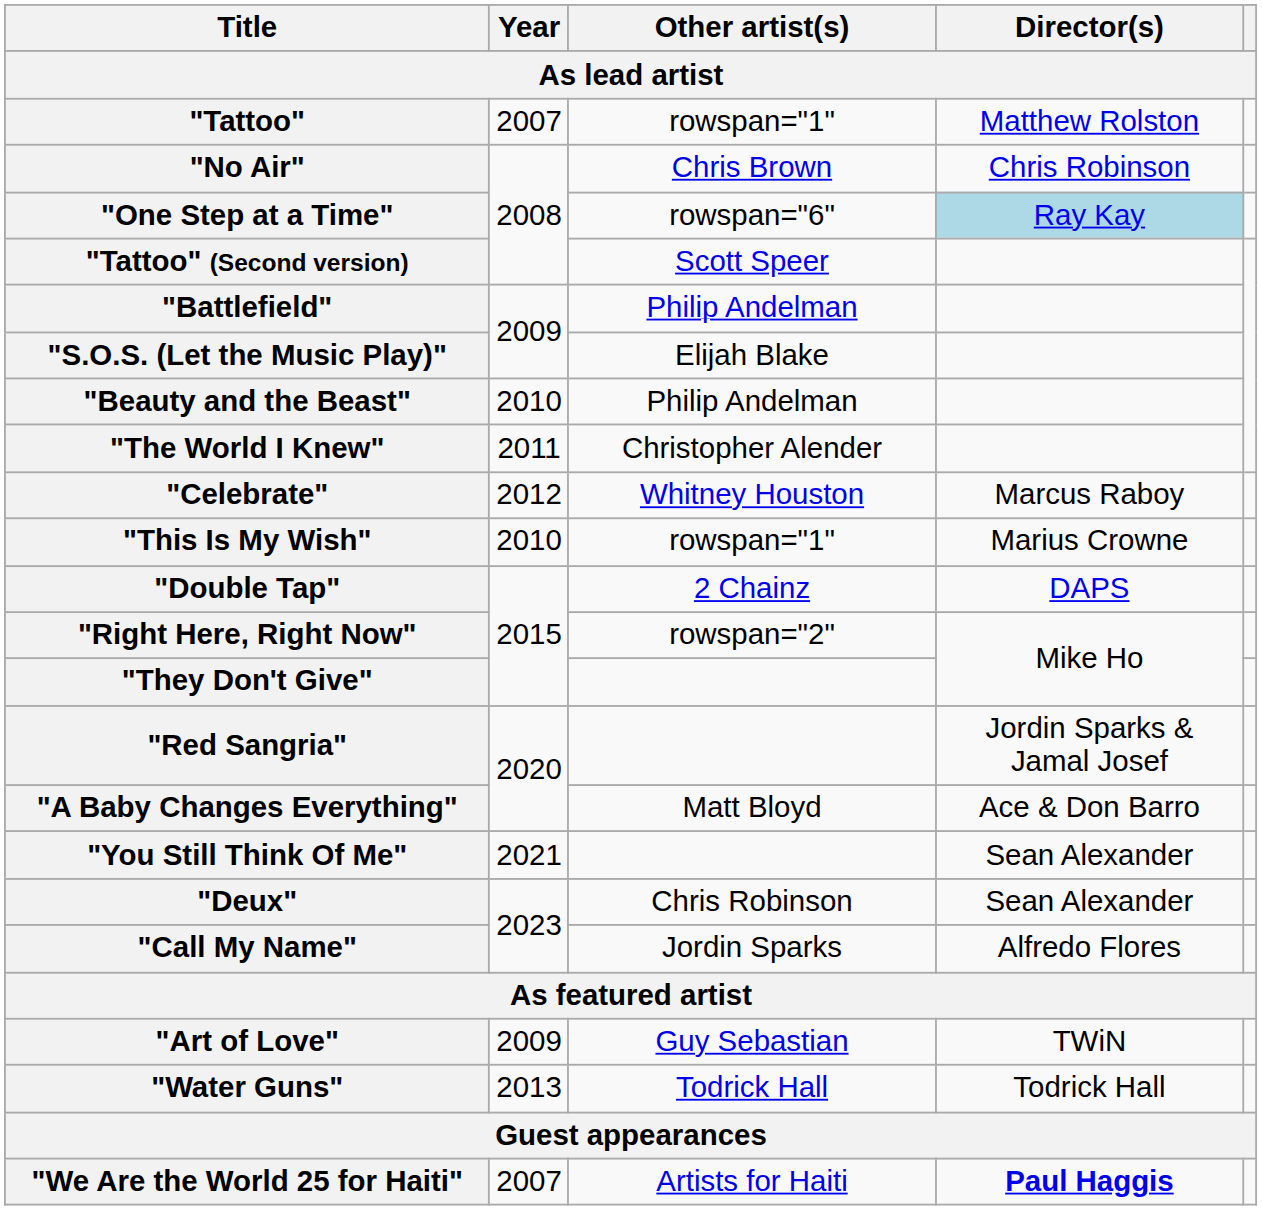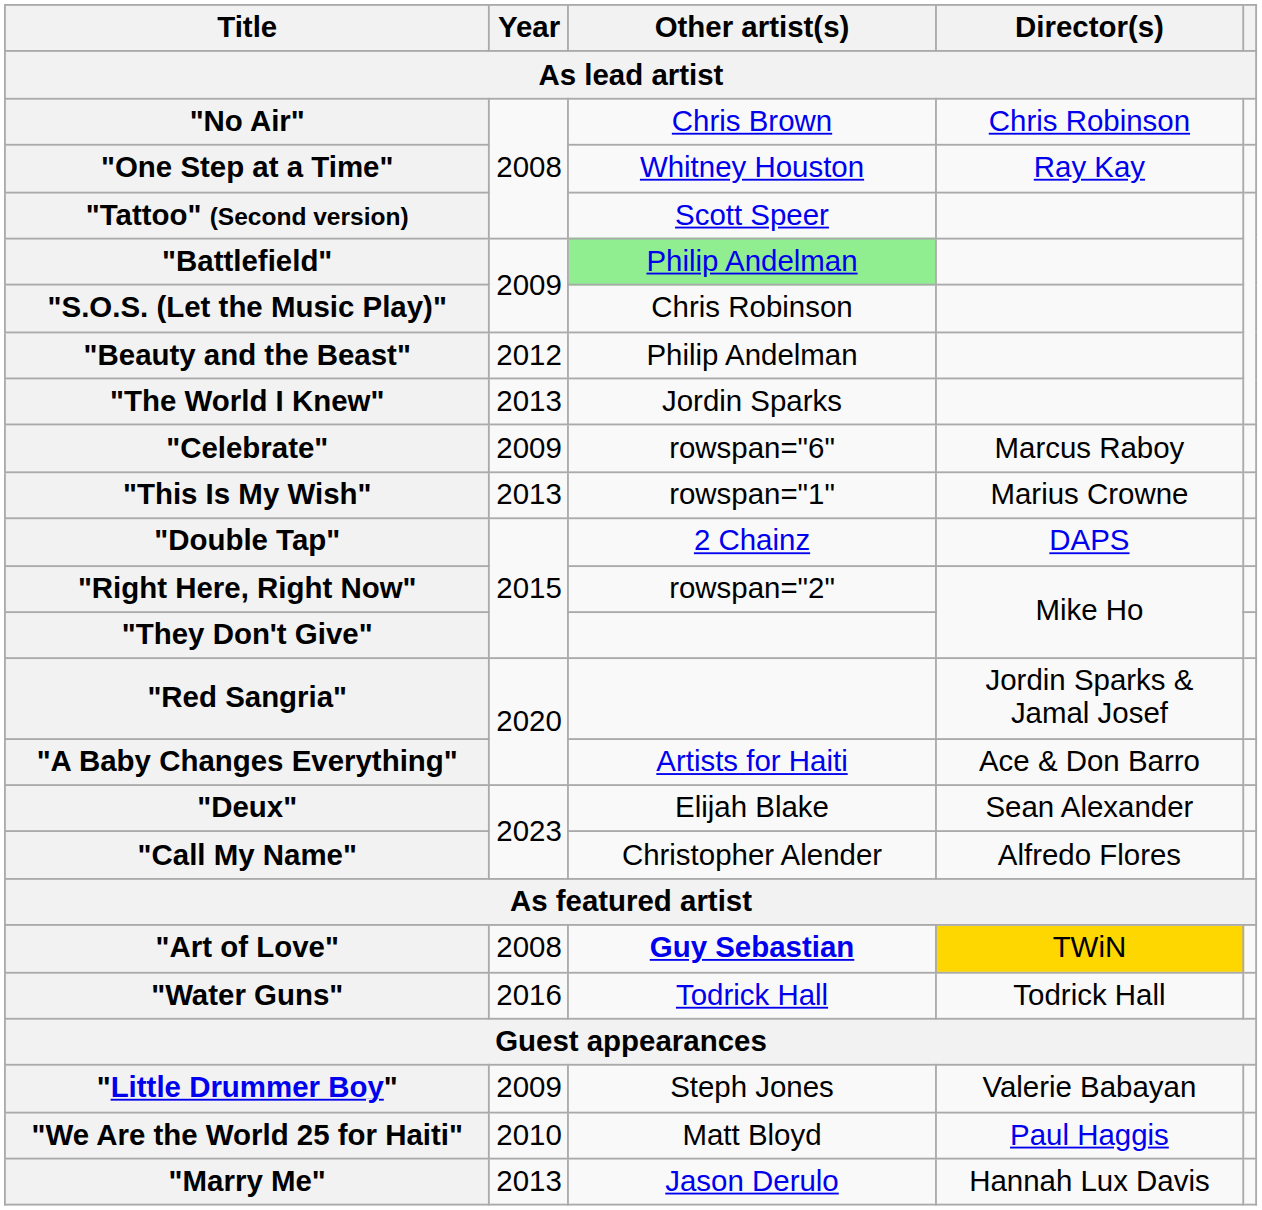- row: (247, 121)
(752, 214) rowspan="6" -> (752, 167) Whitney Houston
(1089, 214) lightblue background -> (1089, 167) no background
(752, 307) no background -> (752, 261) lightgreen background
(752, 354) Elijah Blake -> (752, 307) Chris Robinson
(529, 401) 2010 -> (529, 354) 2012
(529, 448) 2011 -> (529, 401) 2013
(752, 448) Christopher Alender -> (752, 401) Jordin Sparks
(529, 494) 2012 -> (529, 448) 2009
(752, 494) Whitney Houston -> (752, 448) rowspan="6"
(529, 541) 2010 -> (529, 494) 2013
(752, 808) Matt Bloyd -> (752, 761) Artists for Haiti
- row: (247, 854)
(752, 901) Chris Robinson -> (752, 808) Elijah Blake
(752, 948) Jordin Sparks -> (752, 854) Christopher Alender
(529, 1041) 2009 -> (529, 948) 2008
(752, 1041) normal -> (752, 948) bold
(1089, 1041) no background -> (1089, 948) gold background
(529, 1088) 2013 -> (529, 994) 2016
+ row: (247, 1088)
(529, 1181) 2007 -> (529, 1134) 2010
(752, 1181) Artists for Haiti -> (752, 1134) Matt Bloyd
(1089, 1181) bold -> (1089, 1134) normal
+ row: (247, 1181)
